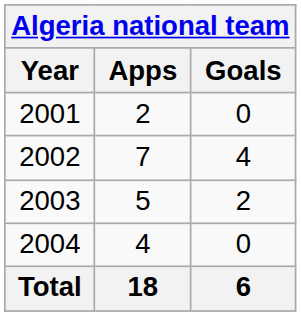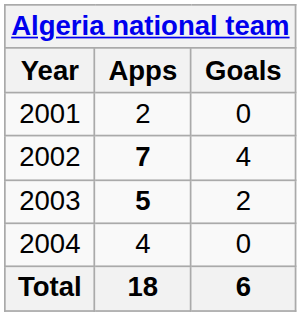(143, 157) normal -> (143, 157) bold
(143, 200) normal -> (143, 200) bold
